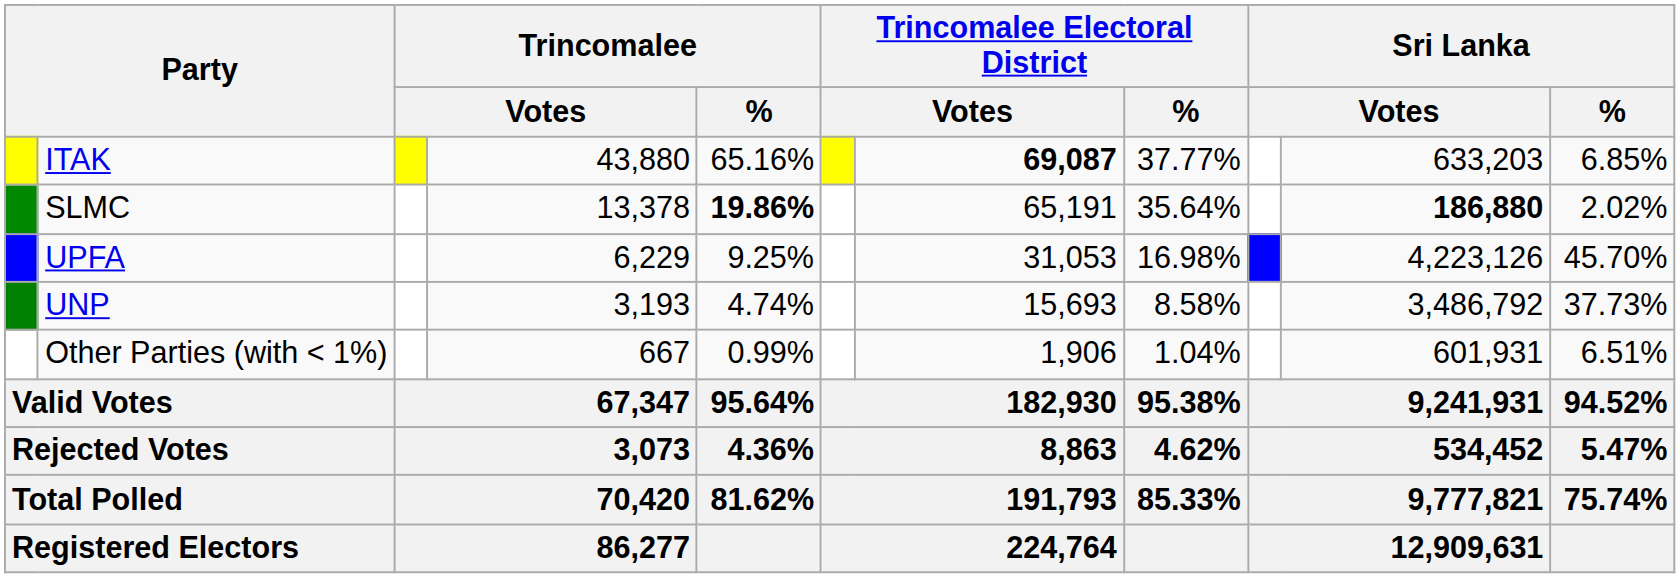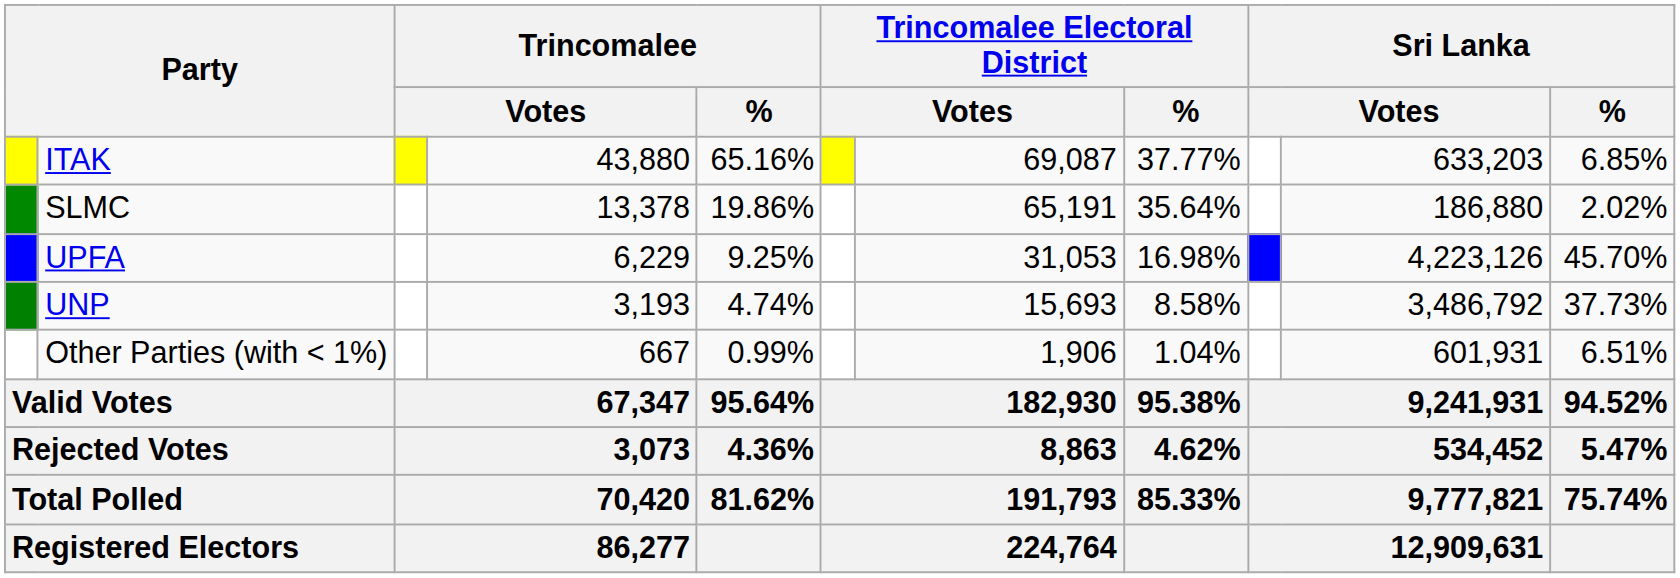(1070, 160) bold -> (1070, 160) normal
(762, 208) bold -> (762, 208) normal
(1488, 208) bold -> (1488, 208) normal
